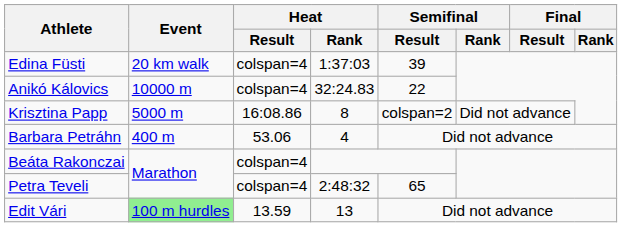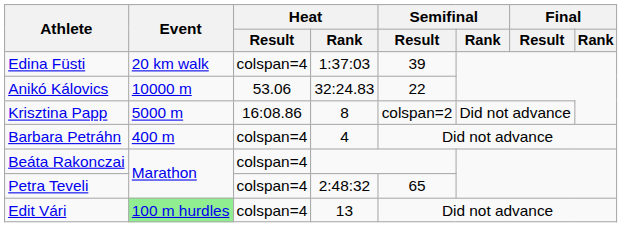(272, 89) colspan=4 -> (272, 89) 53.06
(272, 137) 53.06 -> (272, 137) colspan=4
(272, 210) 13.59 -> (272, 210) colspan=4
